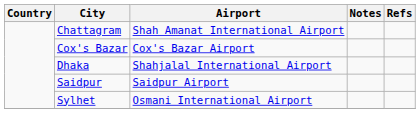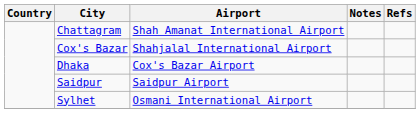(194, 48) Cox's Bazar Airport -> (232, 48) Shahjalal International Airport
(232, 65) Shahjalal International Airport -> (194, 65) Cox's Bazar Airport
